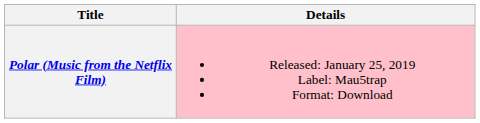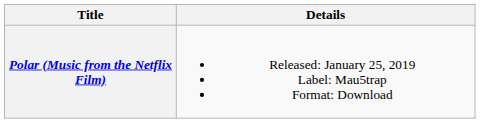(326, 79) pink background -> (326, 79) no background
